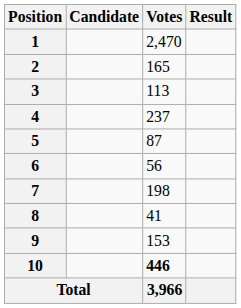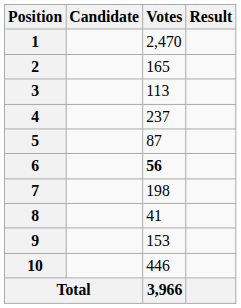(154, 166) normal -> (154, 166) bold
(158, 265) bold -> (158, 265) normal
